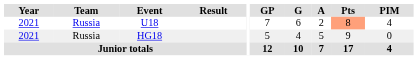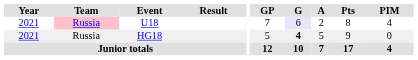(86, 23) no background -> (86, 23) pink background
(298, 23) no background -> (298, 23) lavender background
(348, 23) lightsalmon background -> (348, 23) no background
(298, 36) normal -> (298, 36) bold
